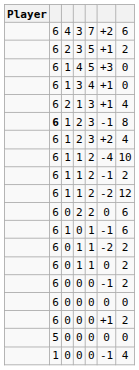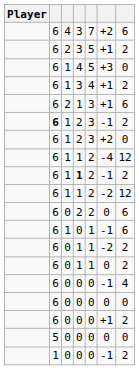(125, 85) 0 -> (125, 85) 2
(125, 103) 4 -> (125, 103) 6
(125, 121) 8 -> (125, 121) 2
(125, 139) 4 -> (125, 139) 0
(125, 158) 10 -> (125, 158) 12
(79, 176) normal -> (79, 176) bold
(125, 284) 2 -> (125, 284) 4
(125, 356) 4 -> (125, 356) 2
